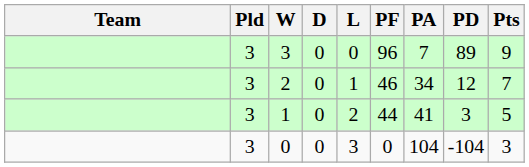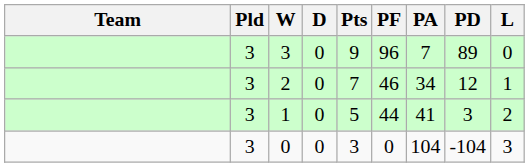columns swapped: (353, 20) <-> (507, 20)
